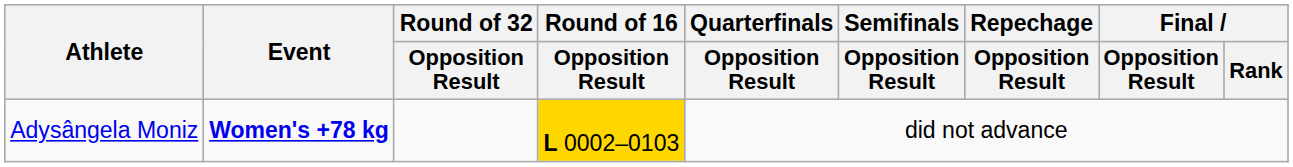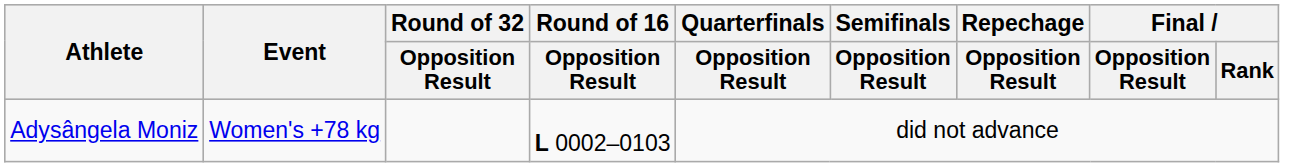(299, 131) bold -> (295, 131) normal
(611, 144) gold background -> (603, 144) no background
